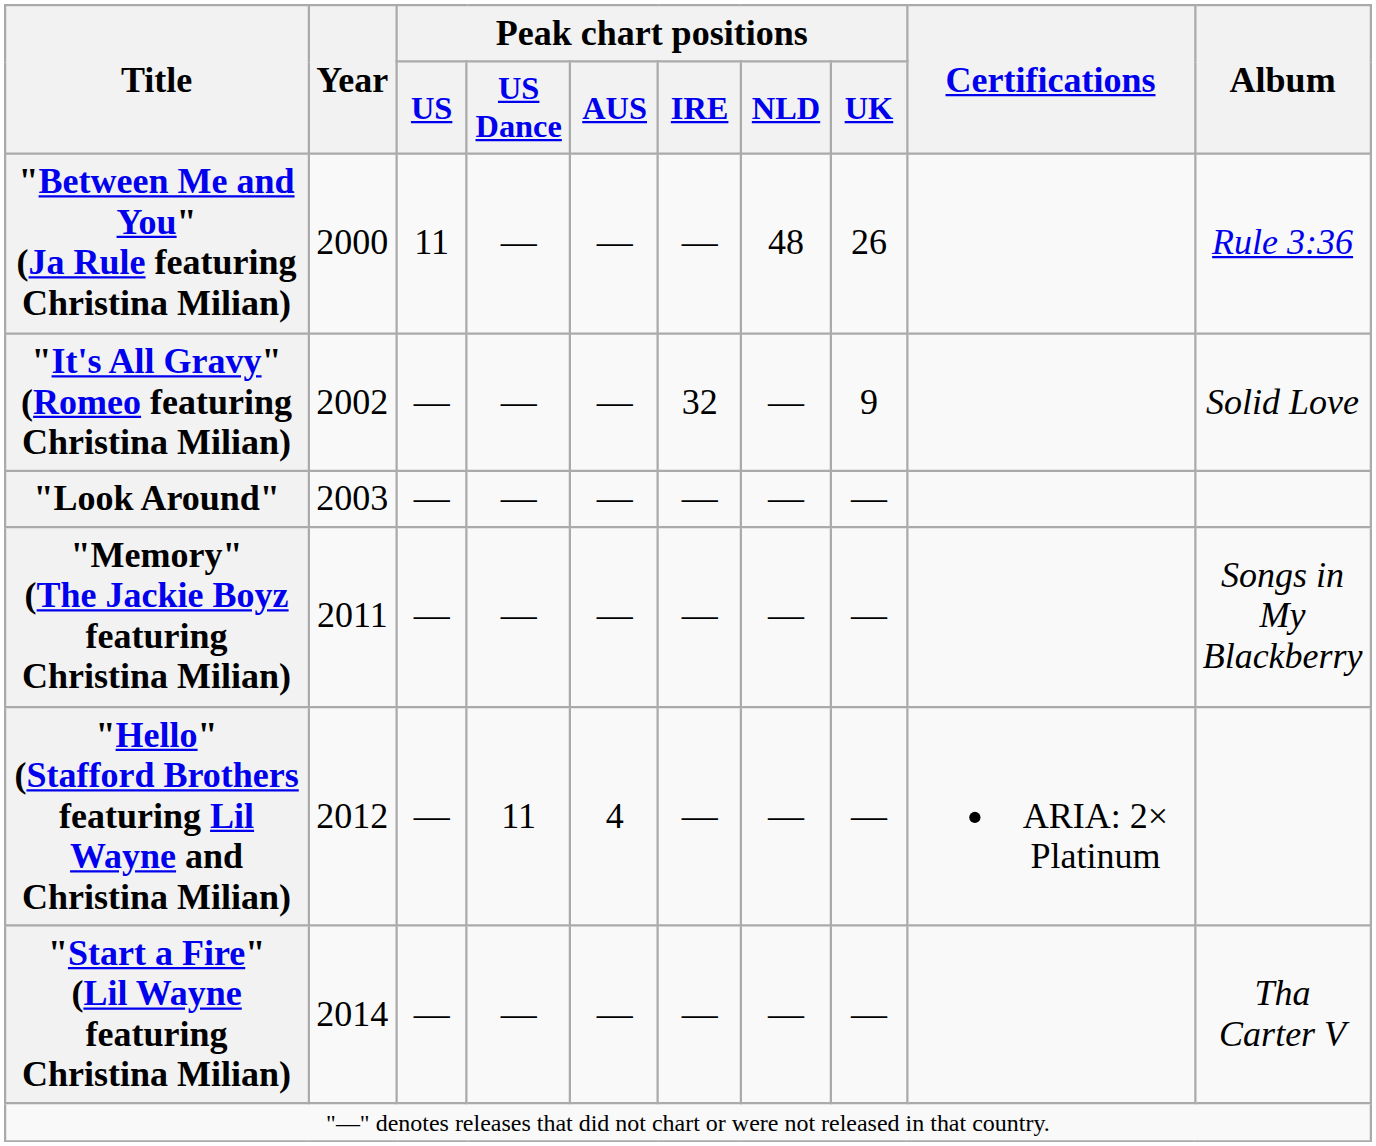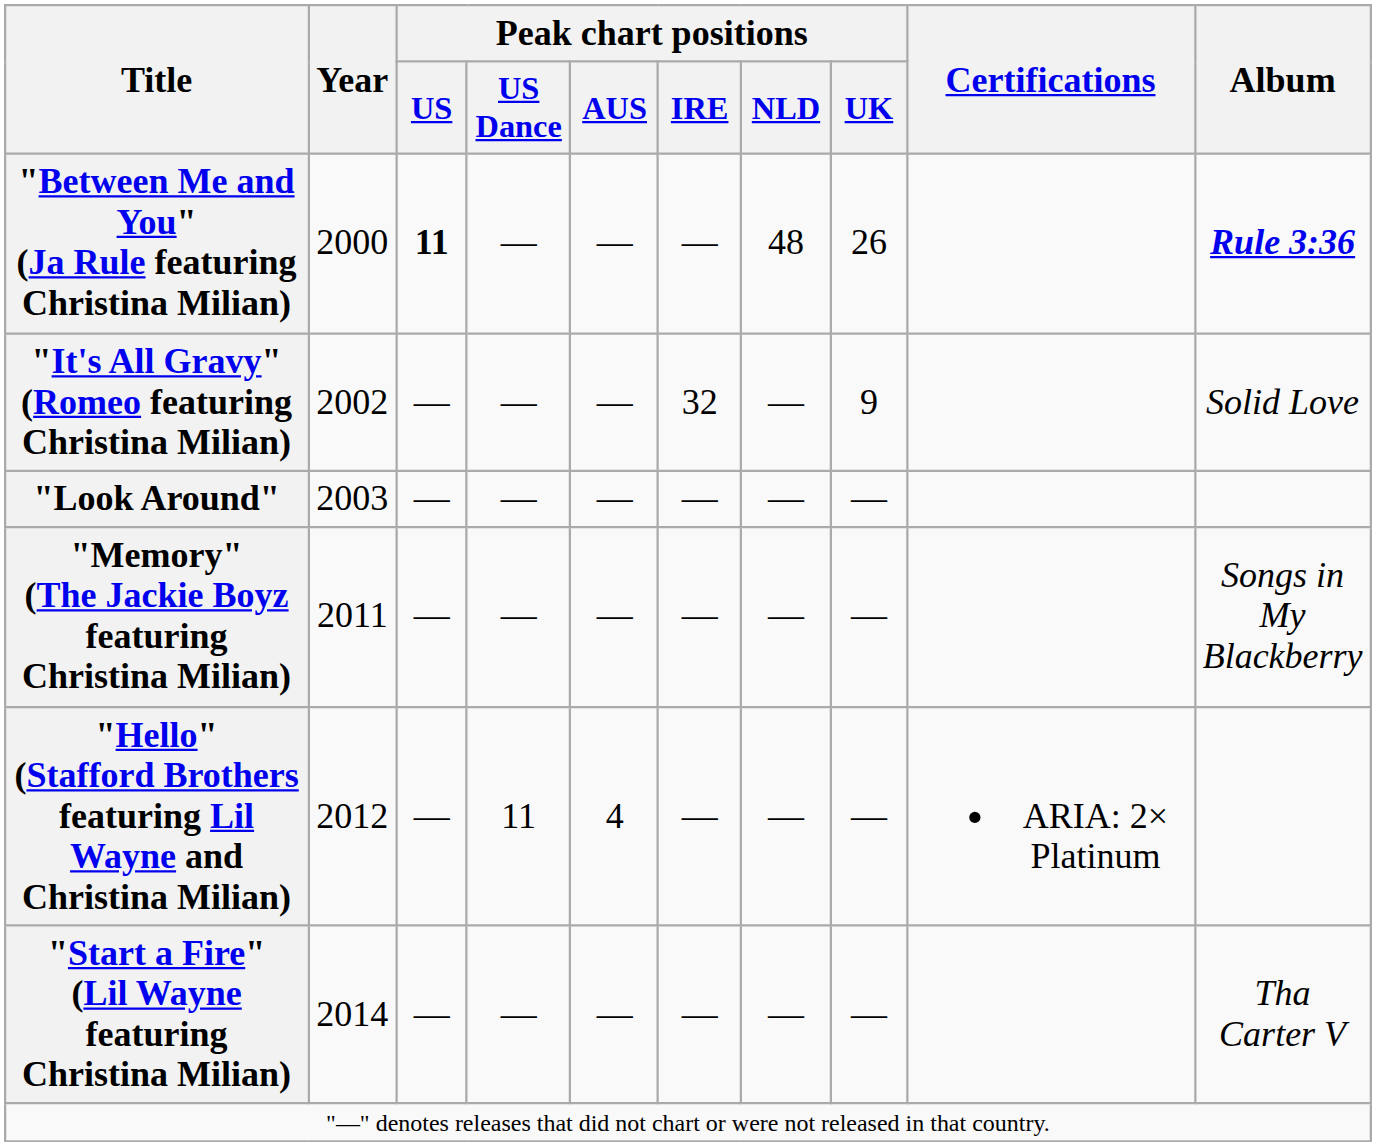(432, 242) normal -> (432, 242) bold
(1283, 242) normal -> (1283, 242) bold
